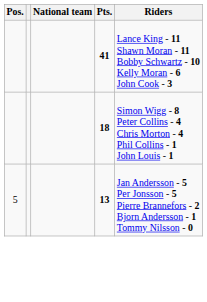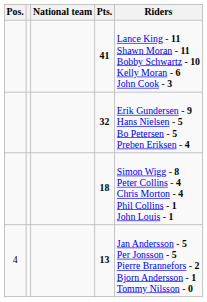+ row: (104, 122)
(15, 199) 5 -> (15, 260) 4
